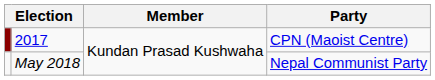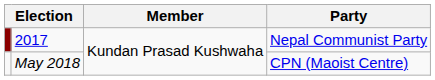(339, 39) CPN (Maoist Centre) -> (349, 39) Nepal Communist Party
(349, 63) Nepal Communist Party -> (339, 63) CPN (Maoist Centre)
